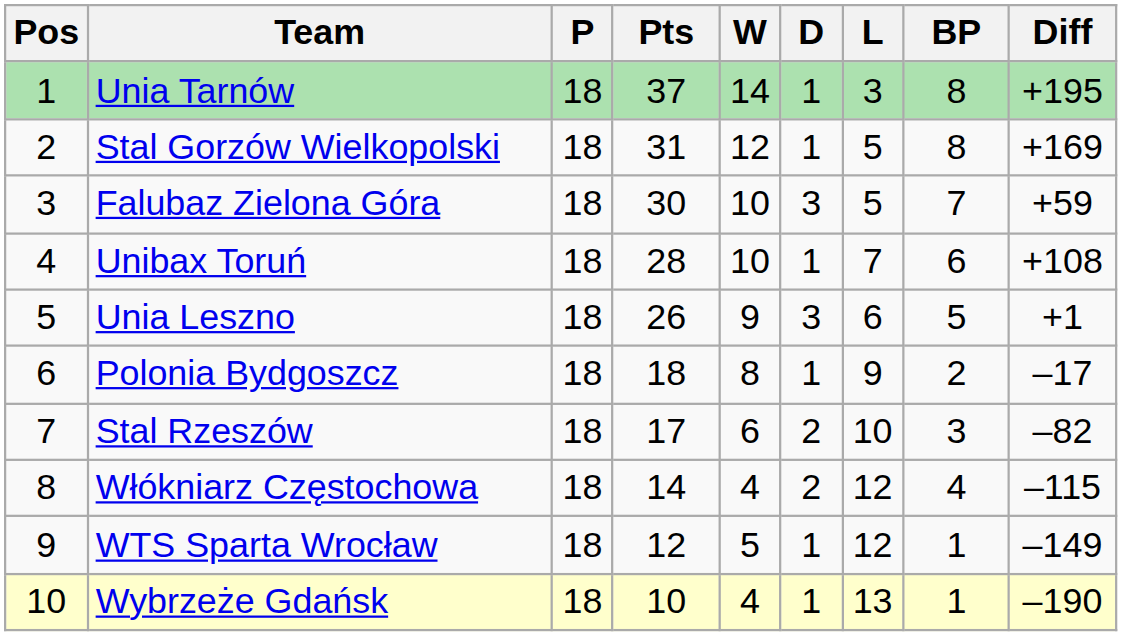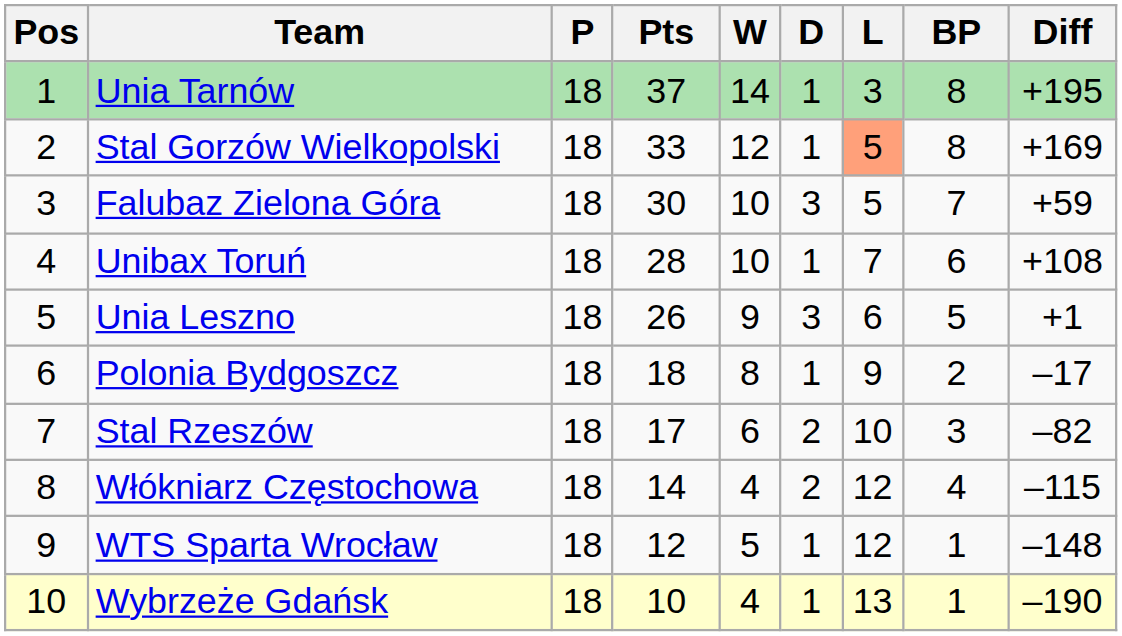(666, 146) 31 -> (666, 146) 33
(873, 146) no background -> (873, 146) lightsalmon background
(1062, 544) –149 -> (1062, 544) –148
